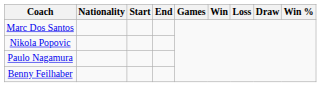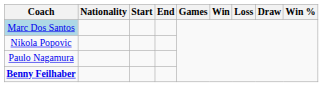(40, 27) no background -> (41, 27) lightblue background
(40, 74) normal -> (41, 74) bold
